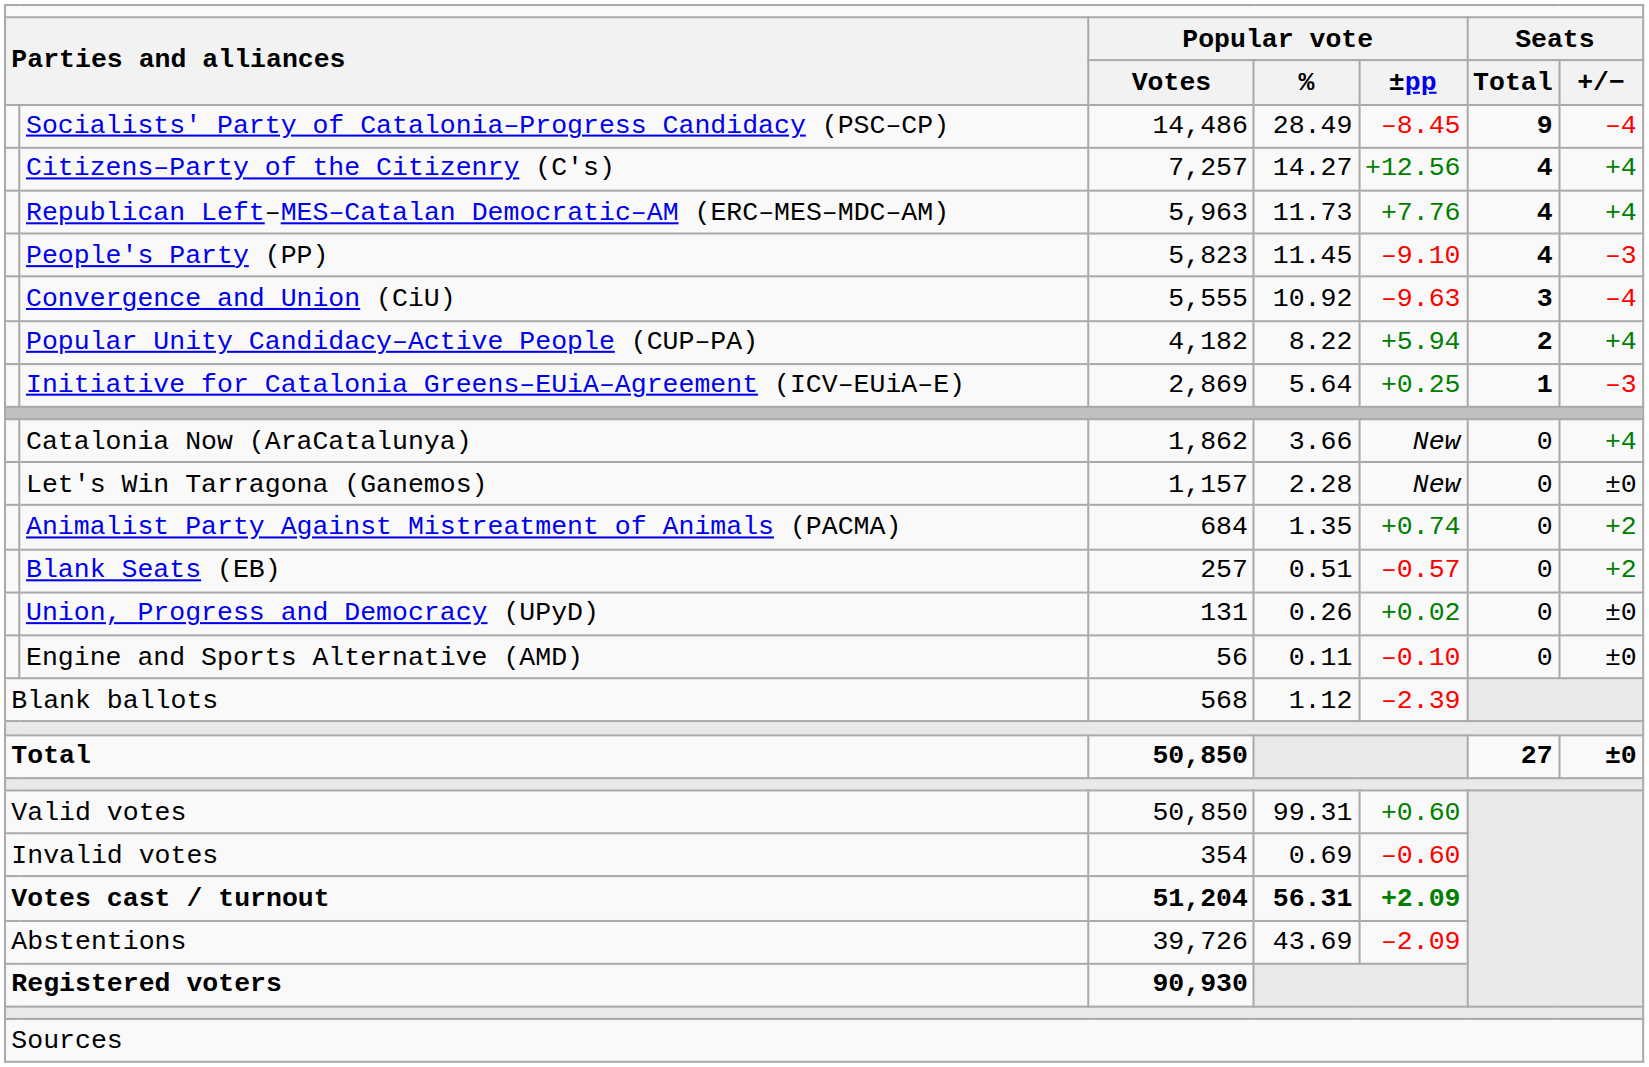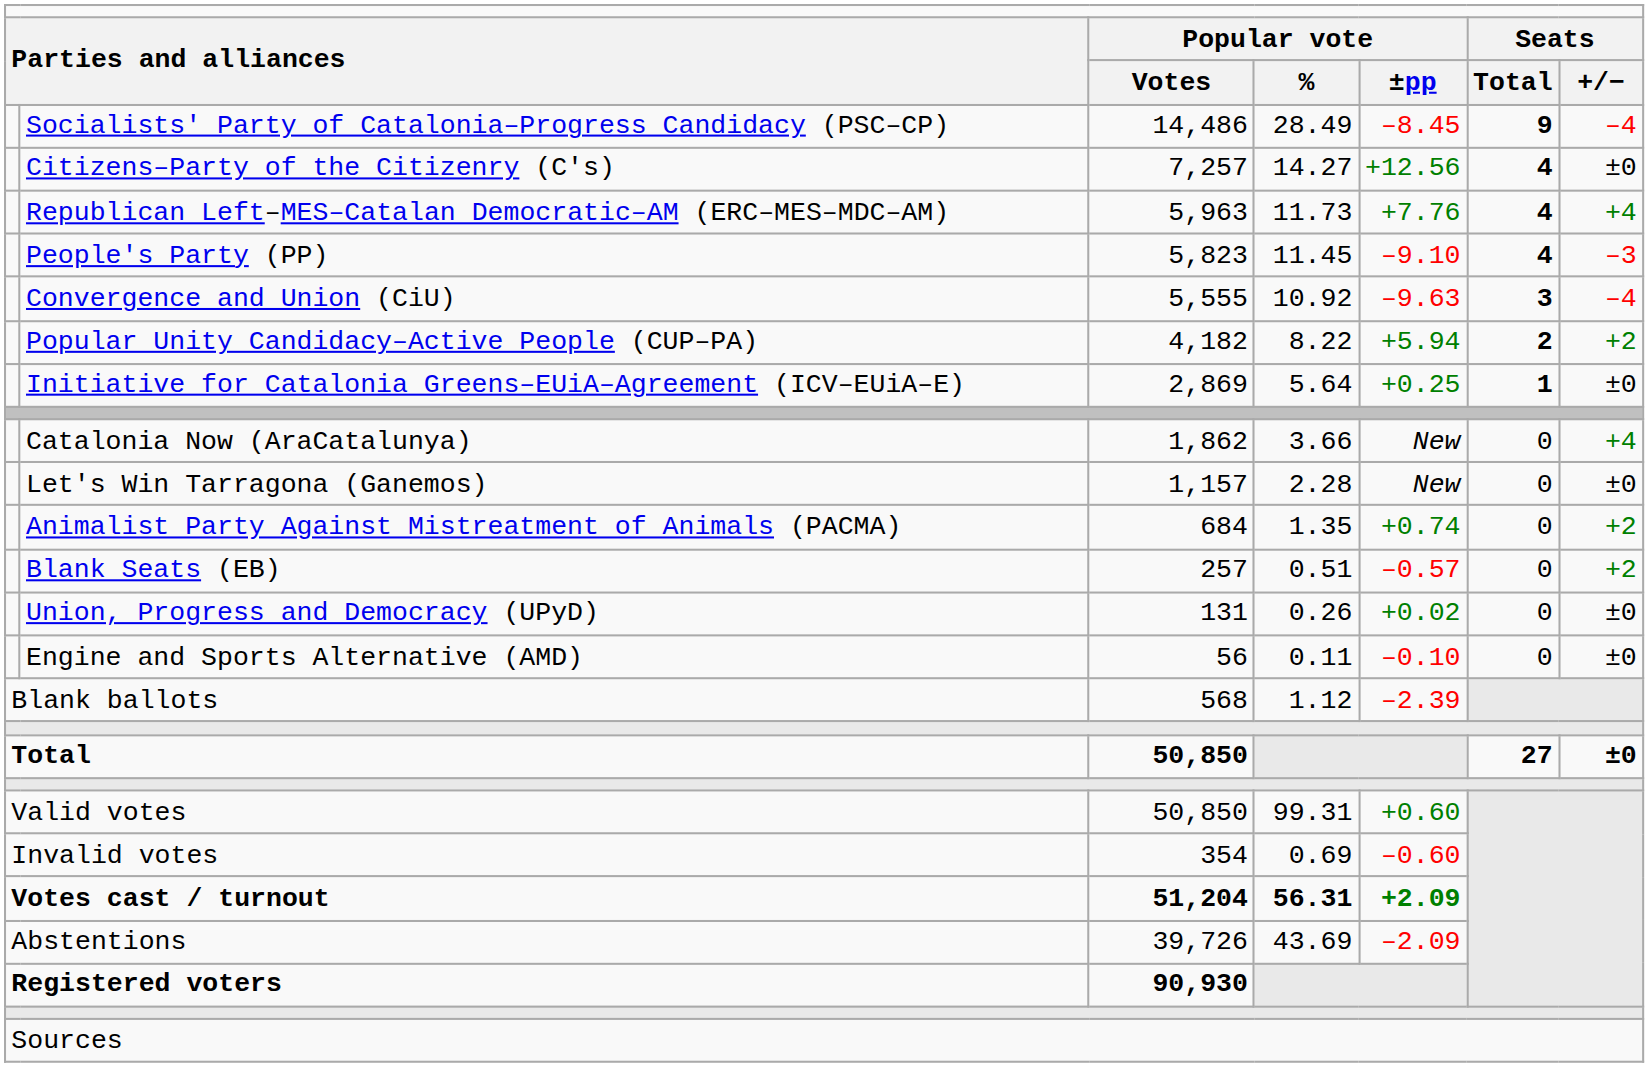(1621, 169) +4 -> (1621, 169) ±0
(1621, 342) +4 -> (1621, 342) +2
(1621, 385) –3 -> (1621, 385) ±0
